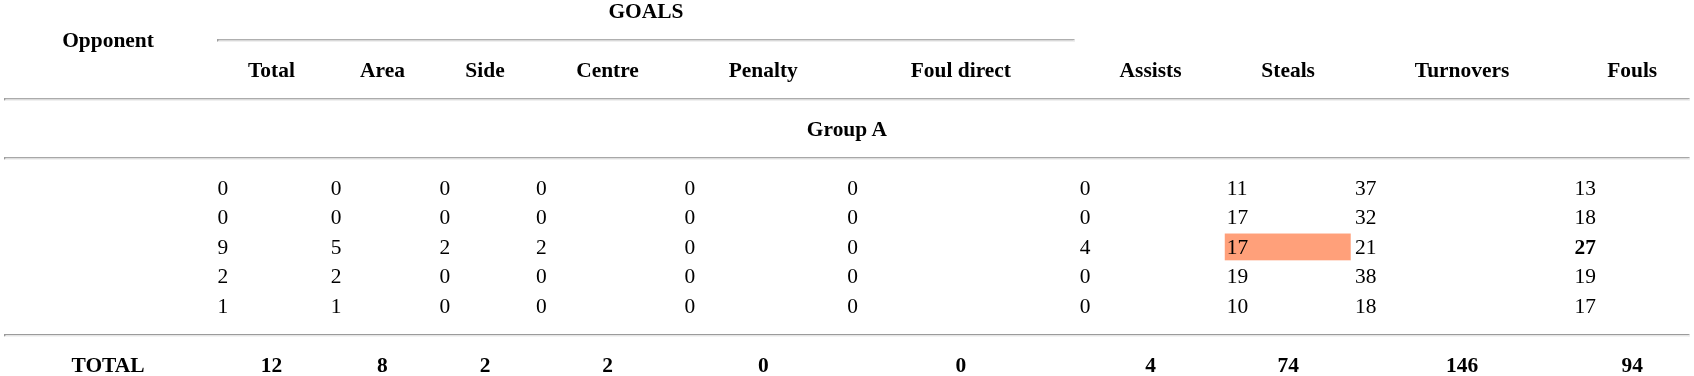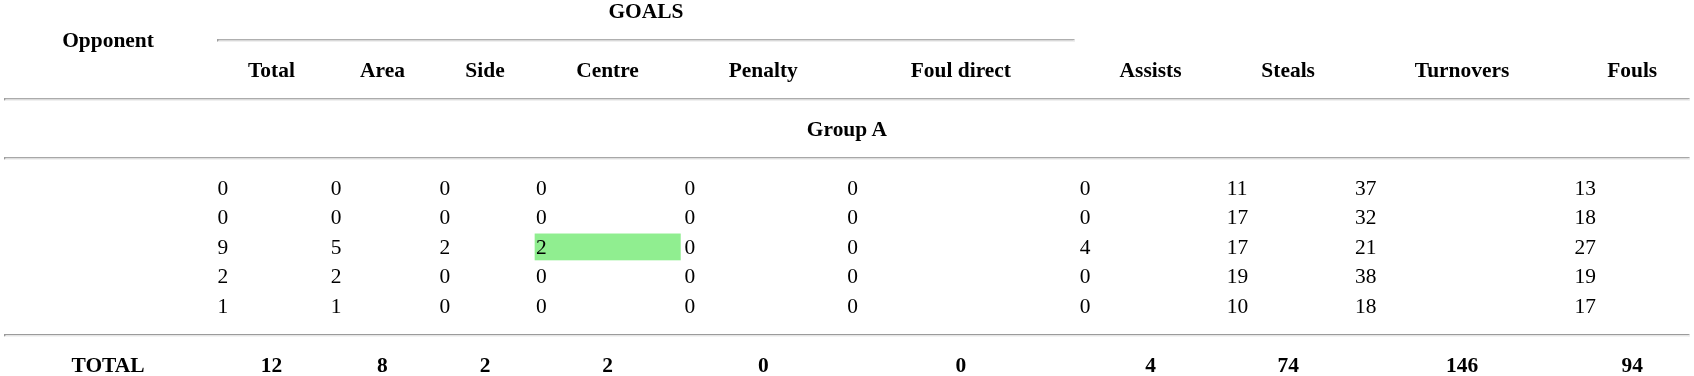(541, 246) no background -> (541, 246) lightgreen background
(1237, 246) lightsalmon background -> (1237, 246) no background
(1585, 246) bold -> (1585, 246) normal
